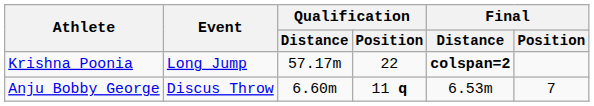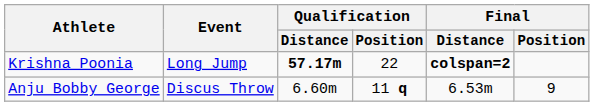(315, 64) normal -> (315, 64) bold
(551, 89) 7 -> (551, 89) 9
